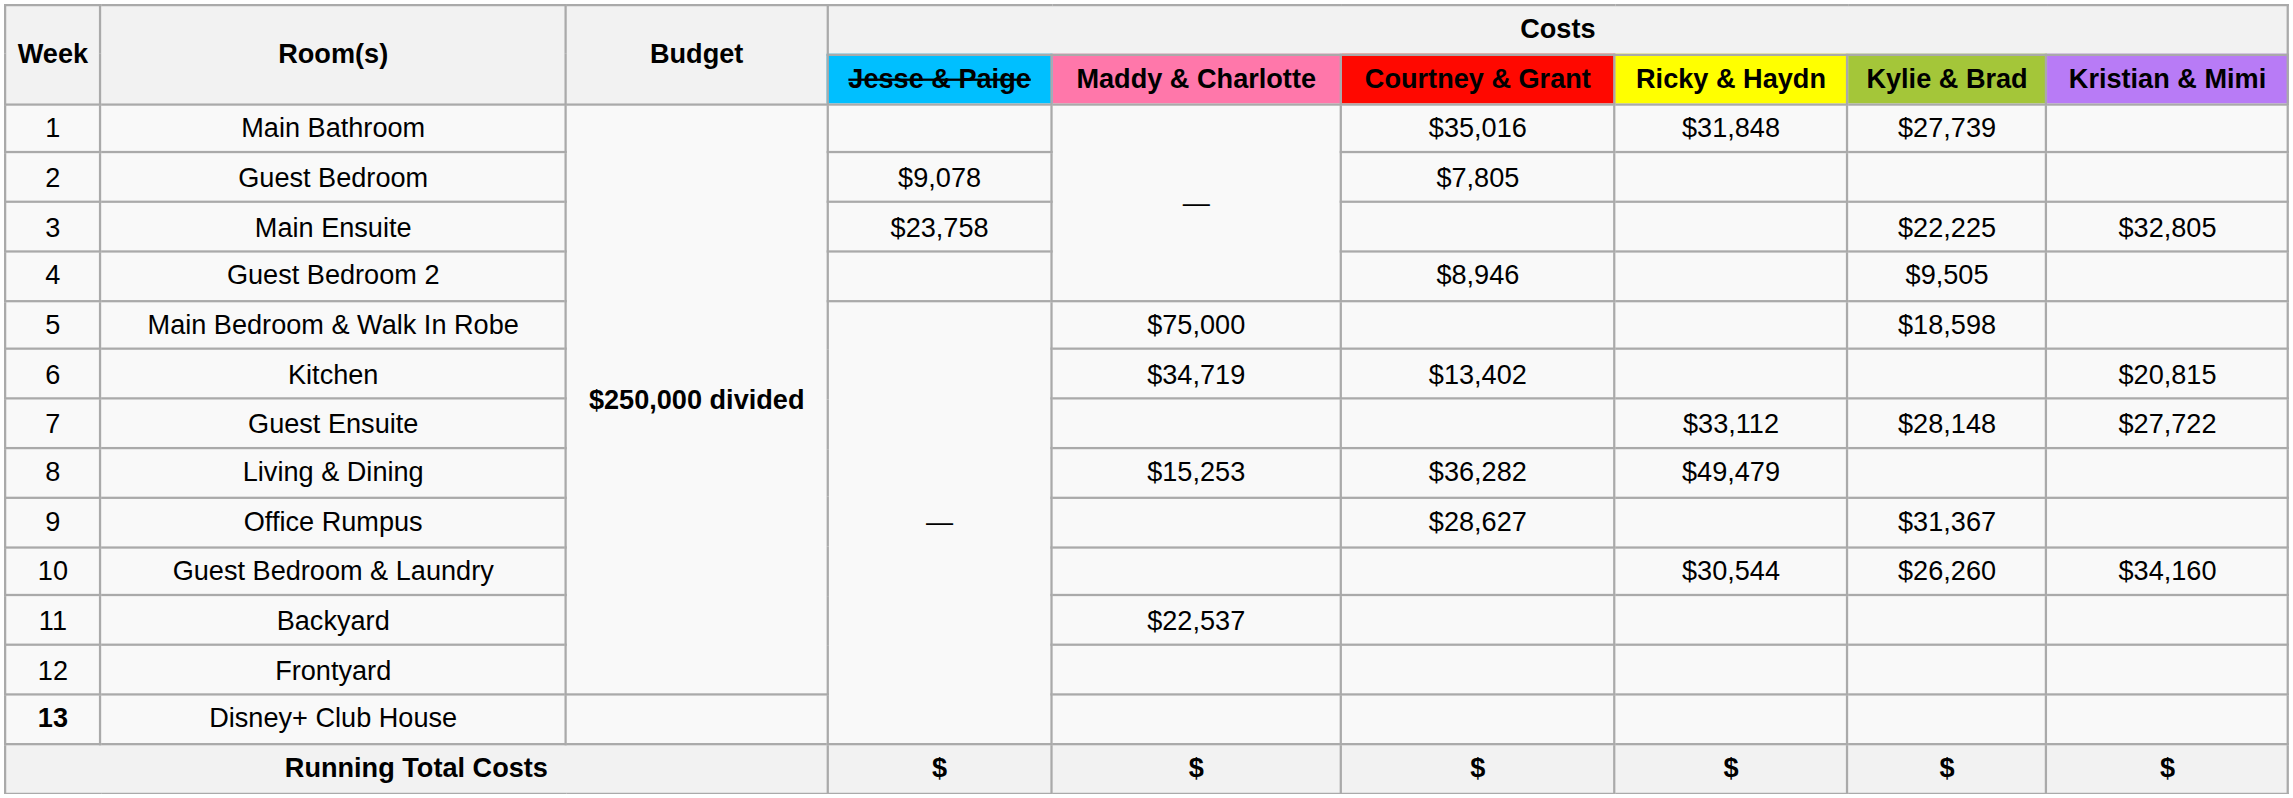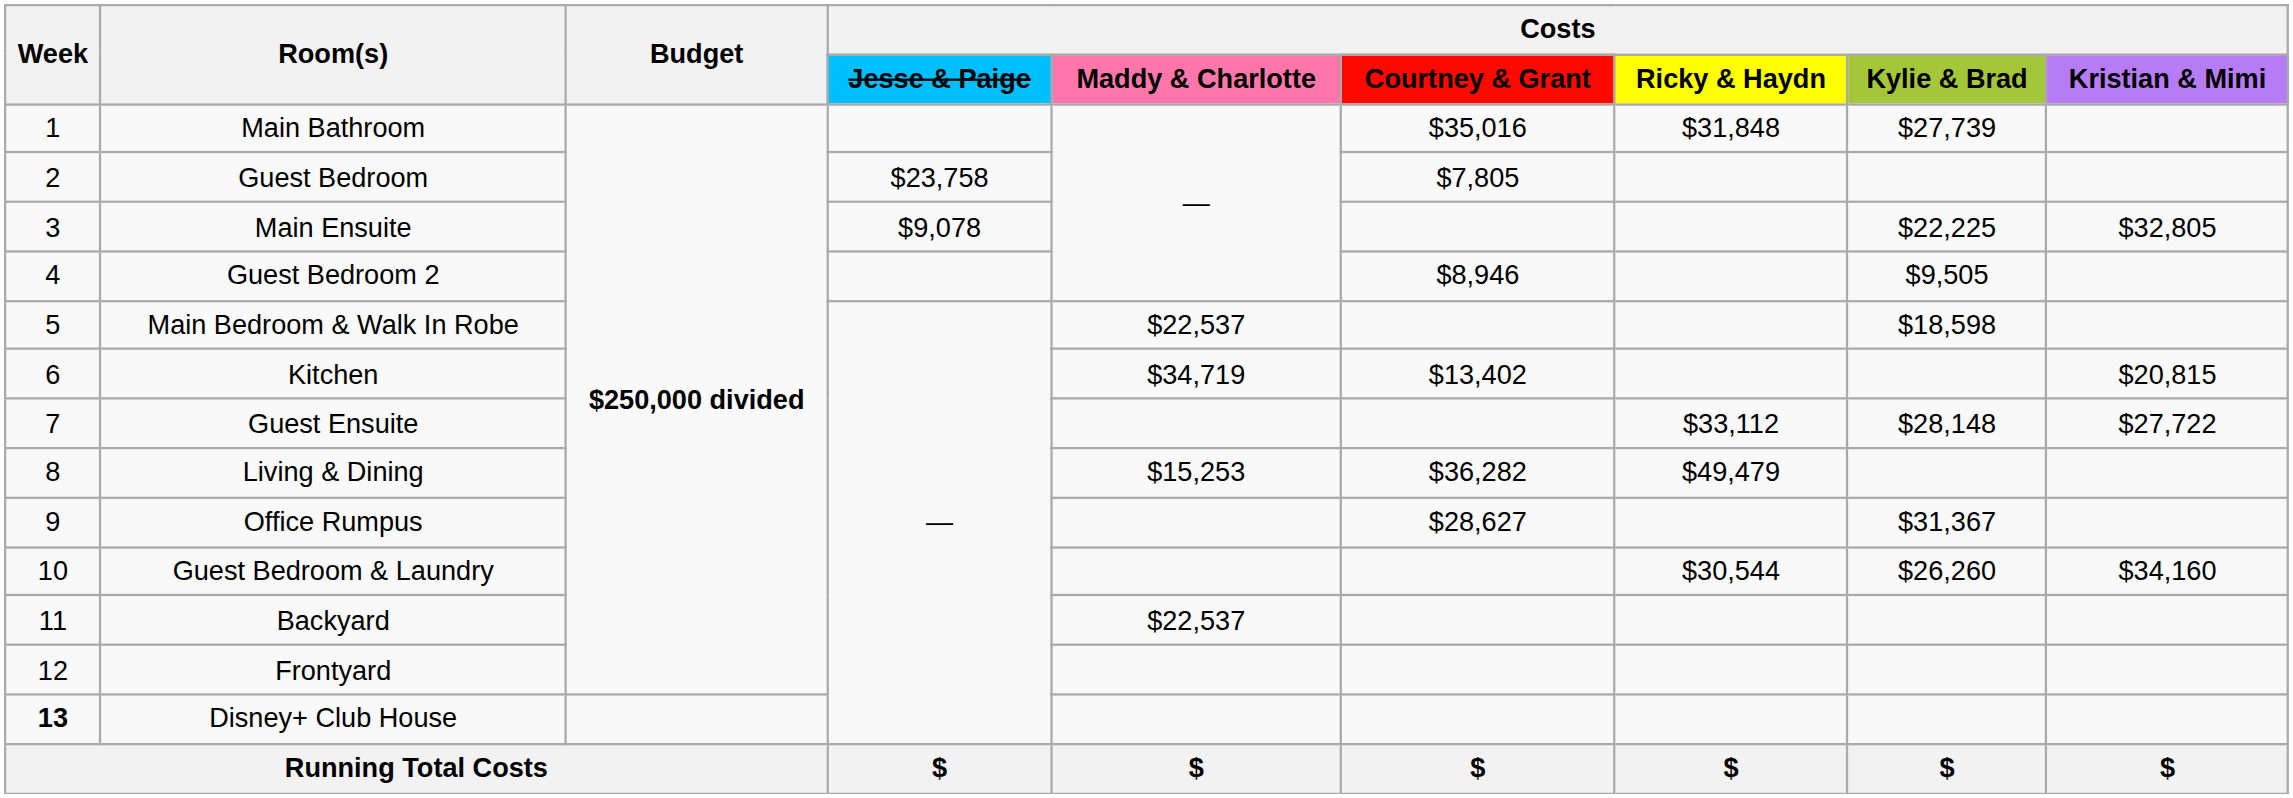(940, 177) $9,078 -> (940, 177) $23,758
(940, 227) $23,758 -> (940, 227) $9,078
(1196, 325) $75,000 -> (1196, 325) $22,537
